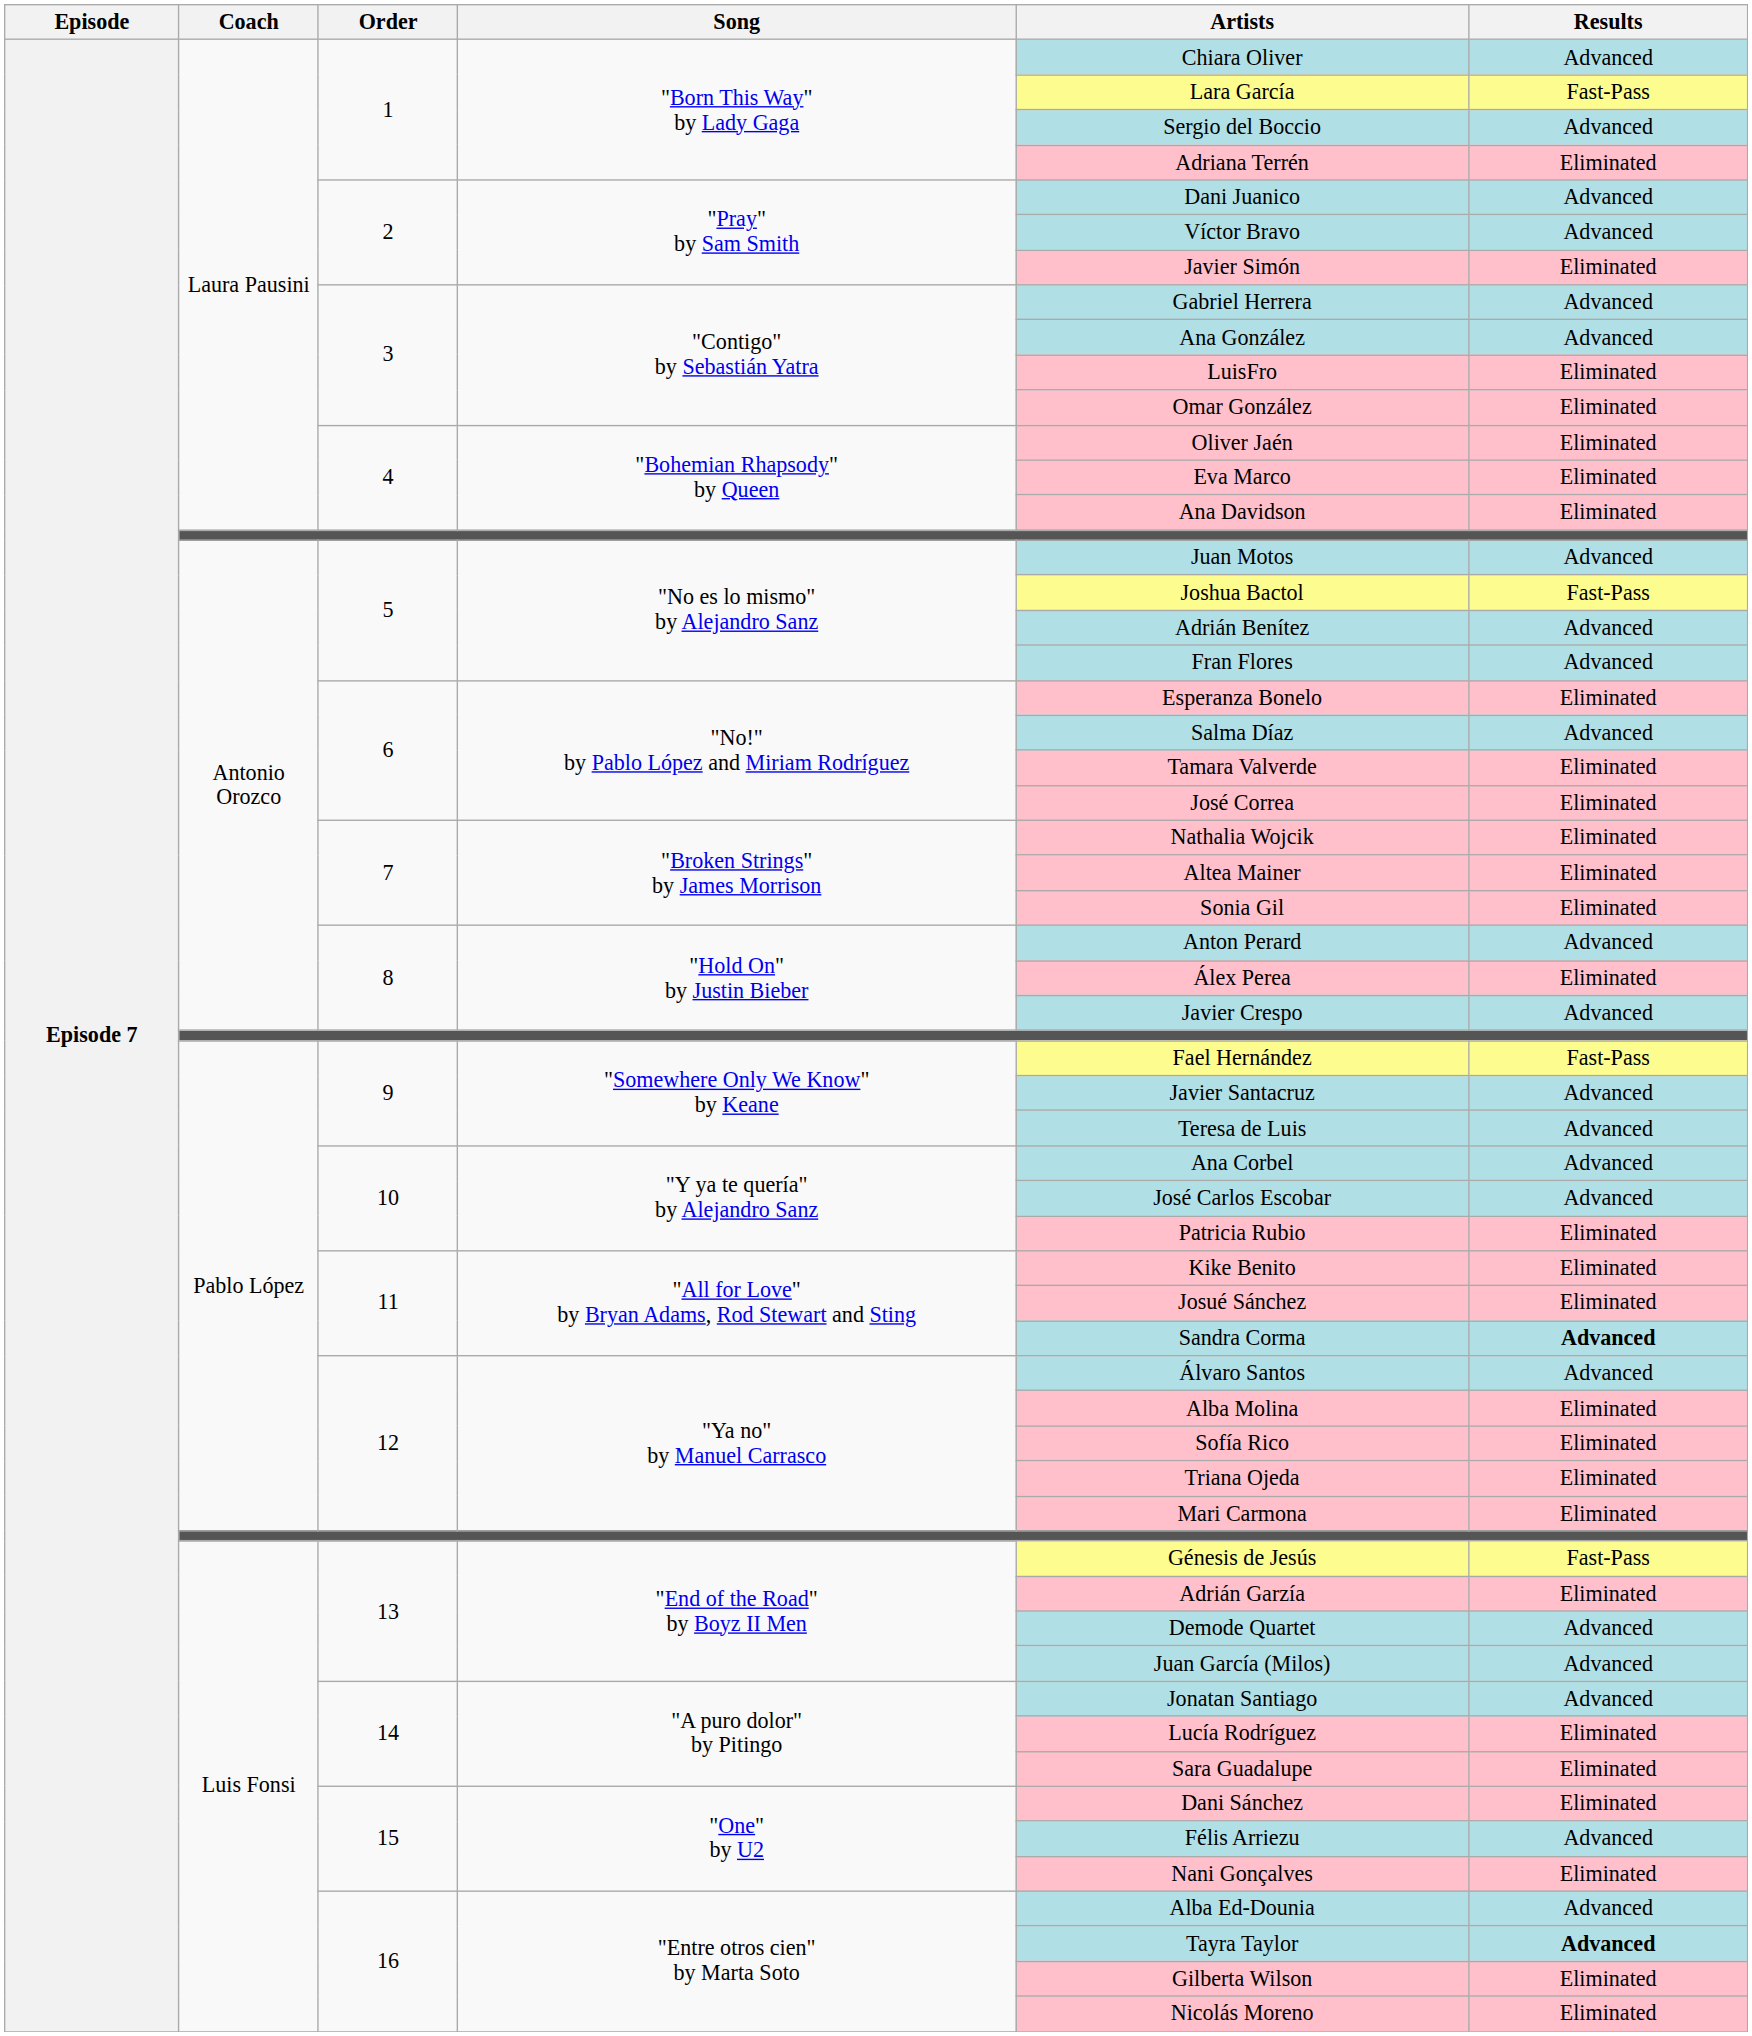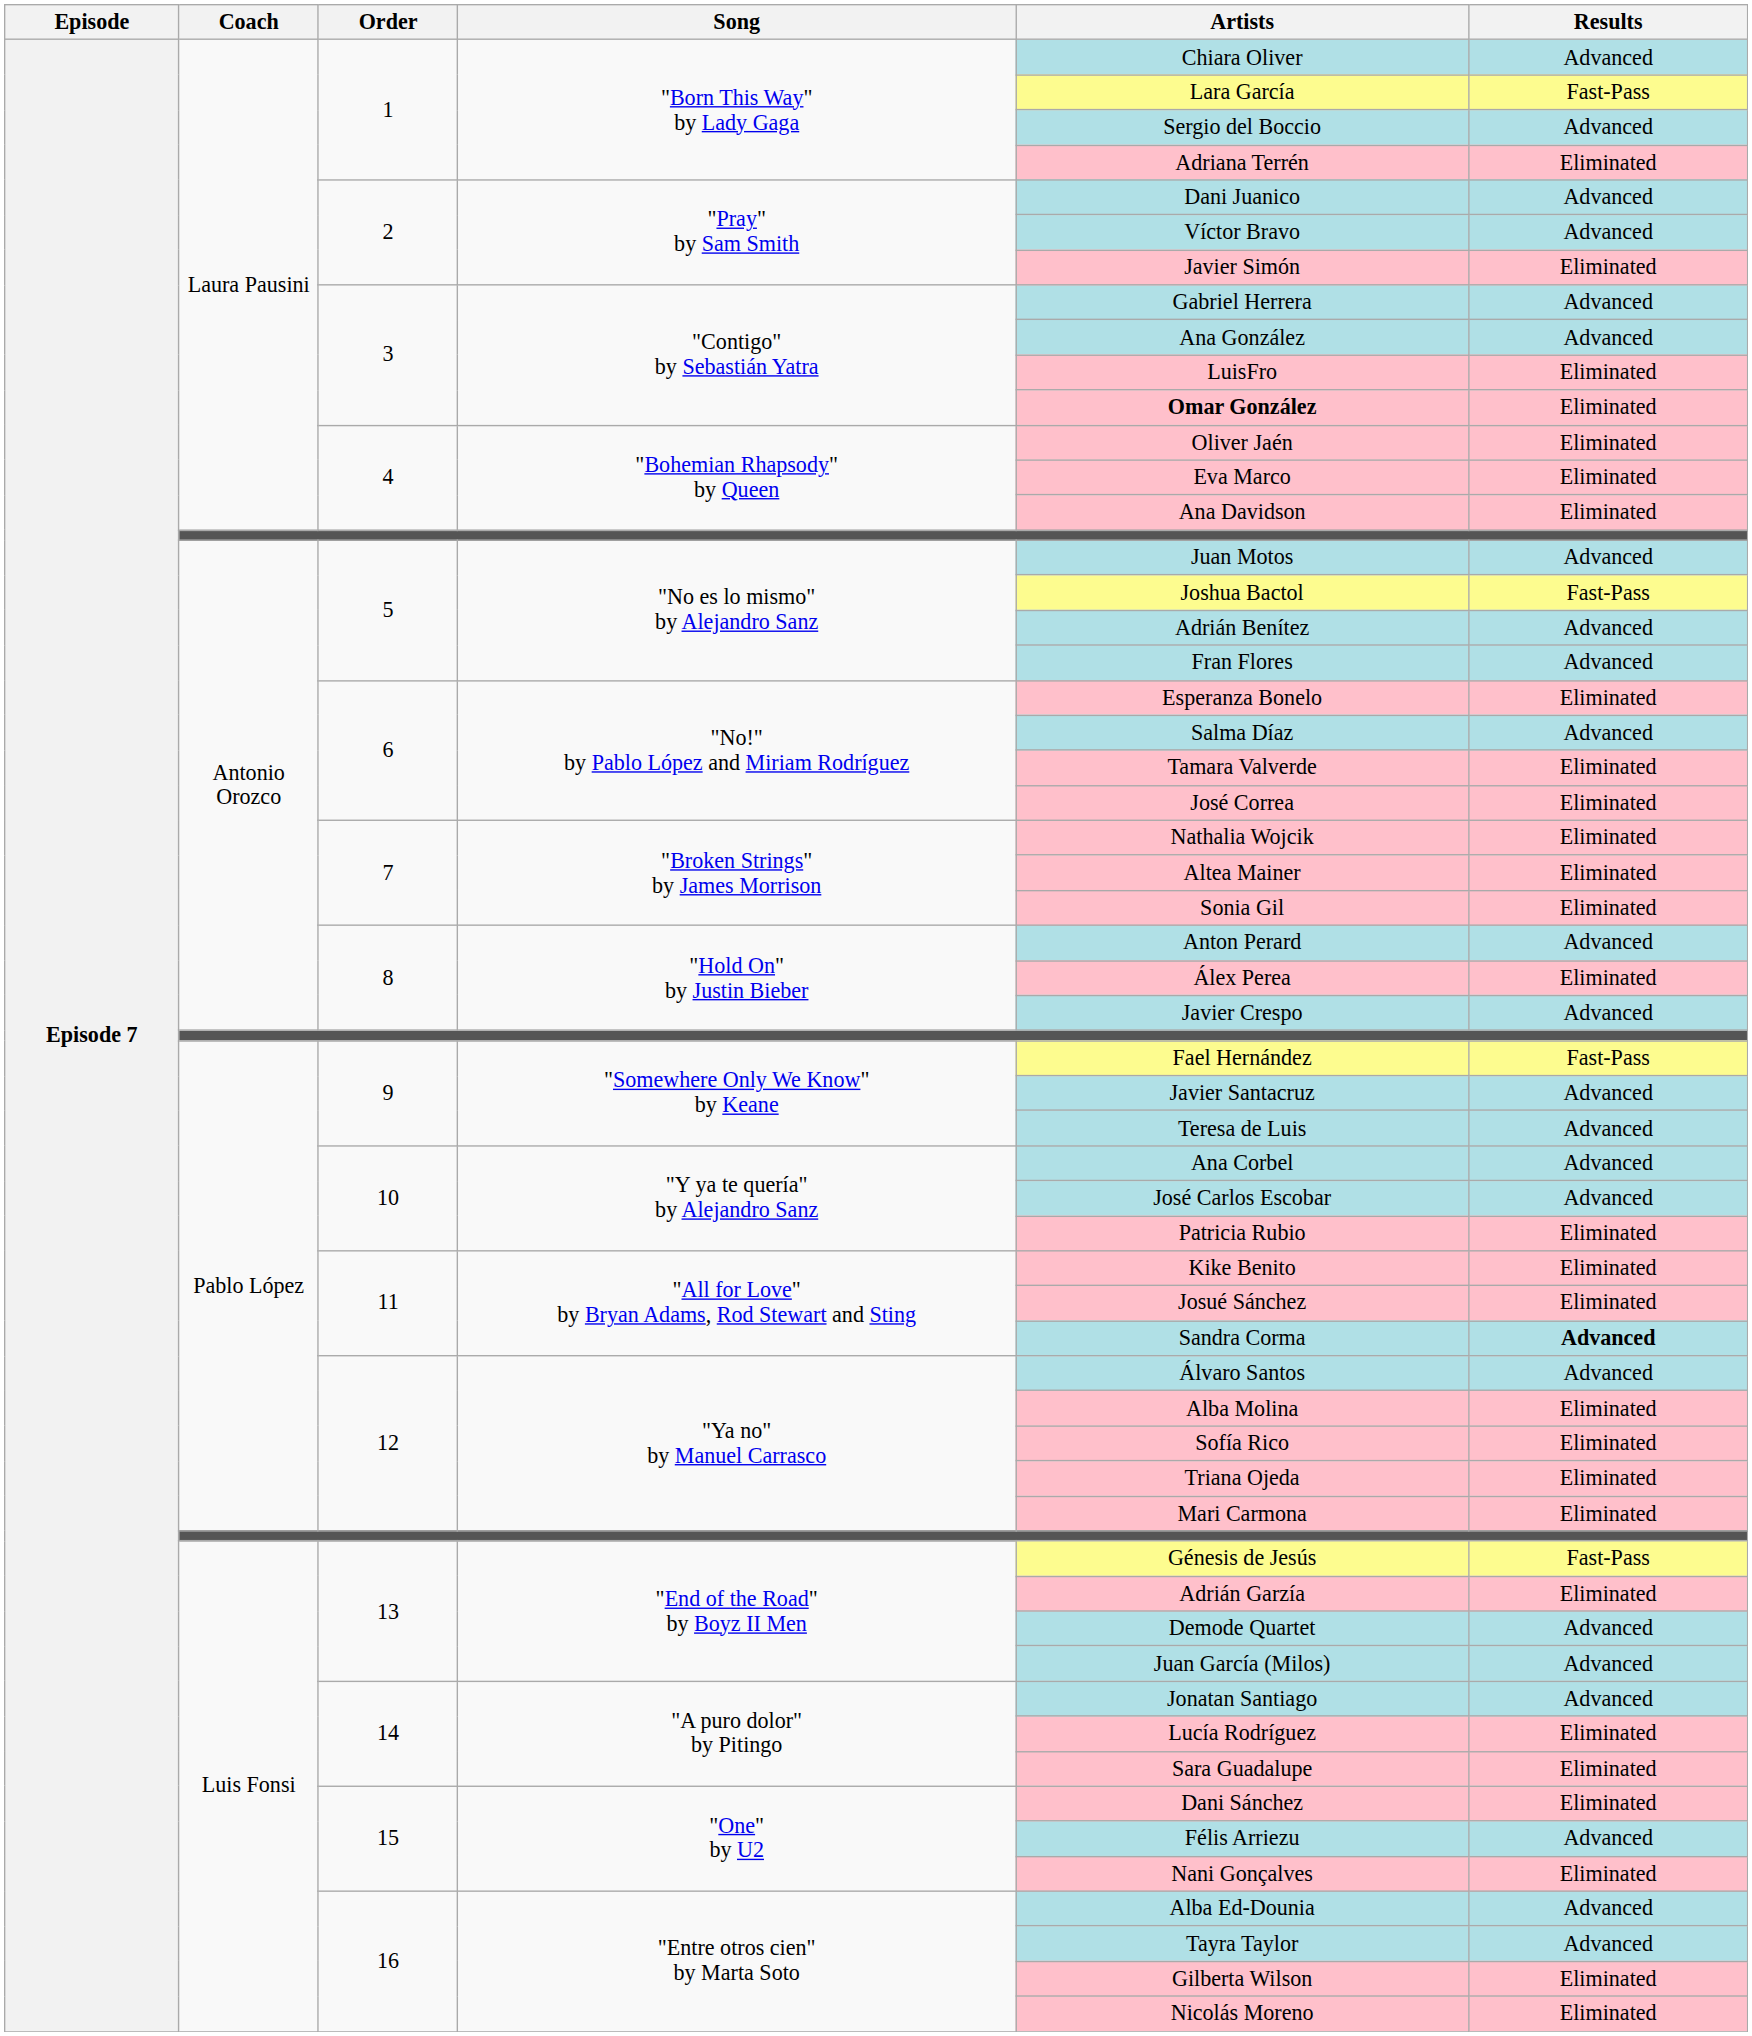(1242, 407) normal -> (1242, 407) bold
(1608, 1943) bold -> (1608, 1943) normal
